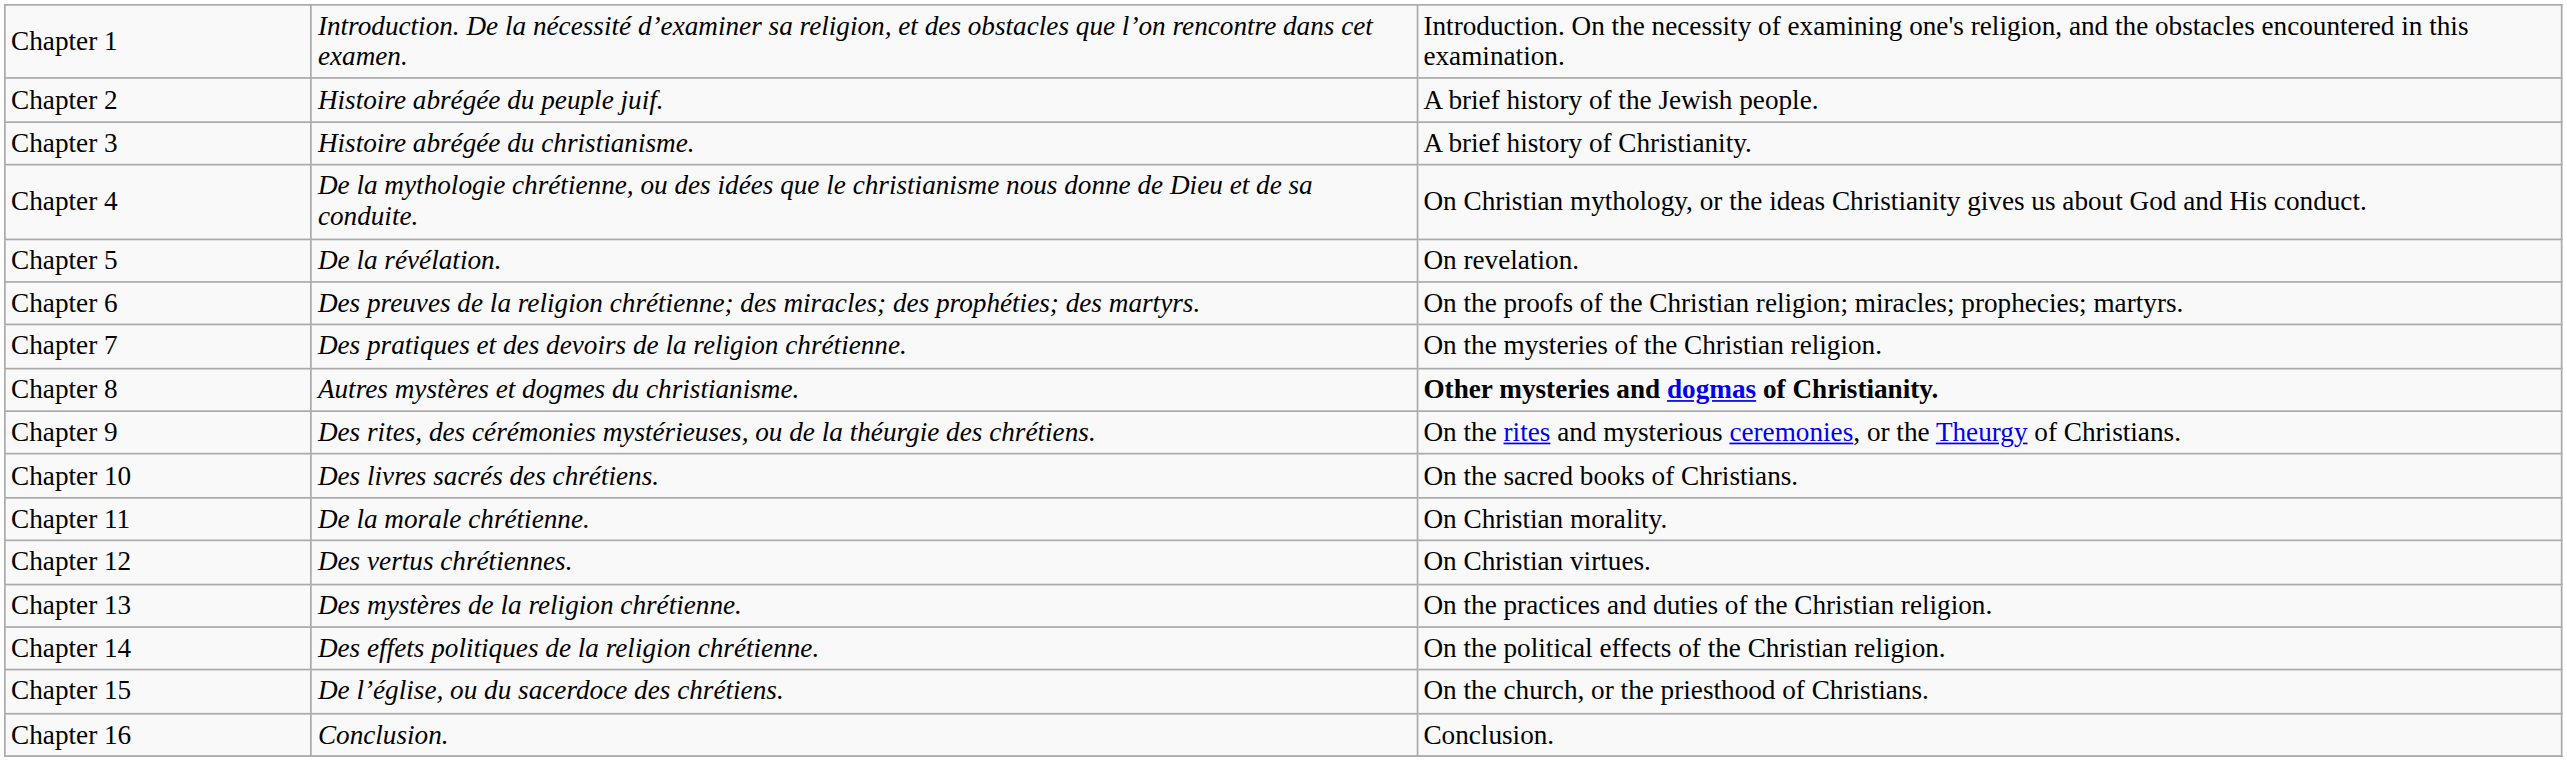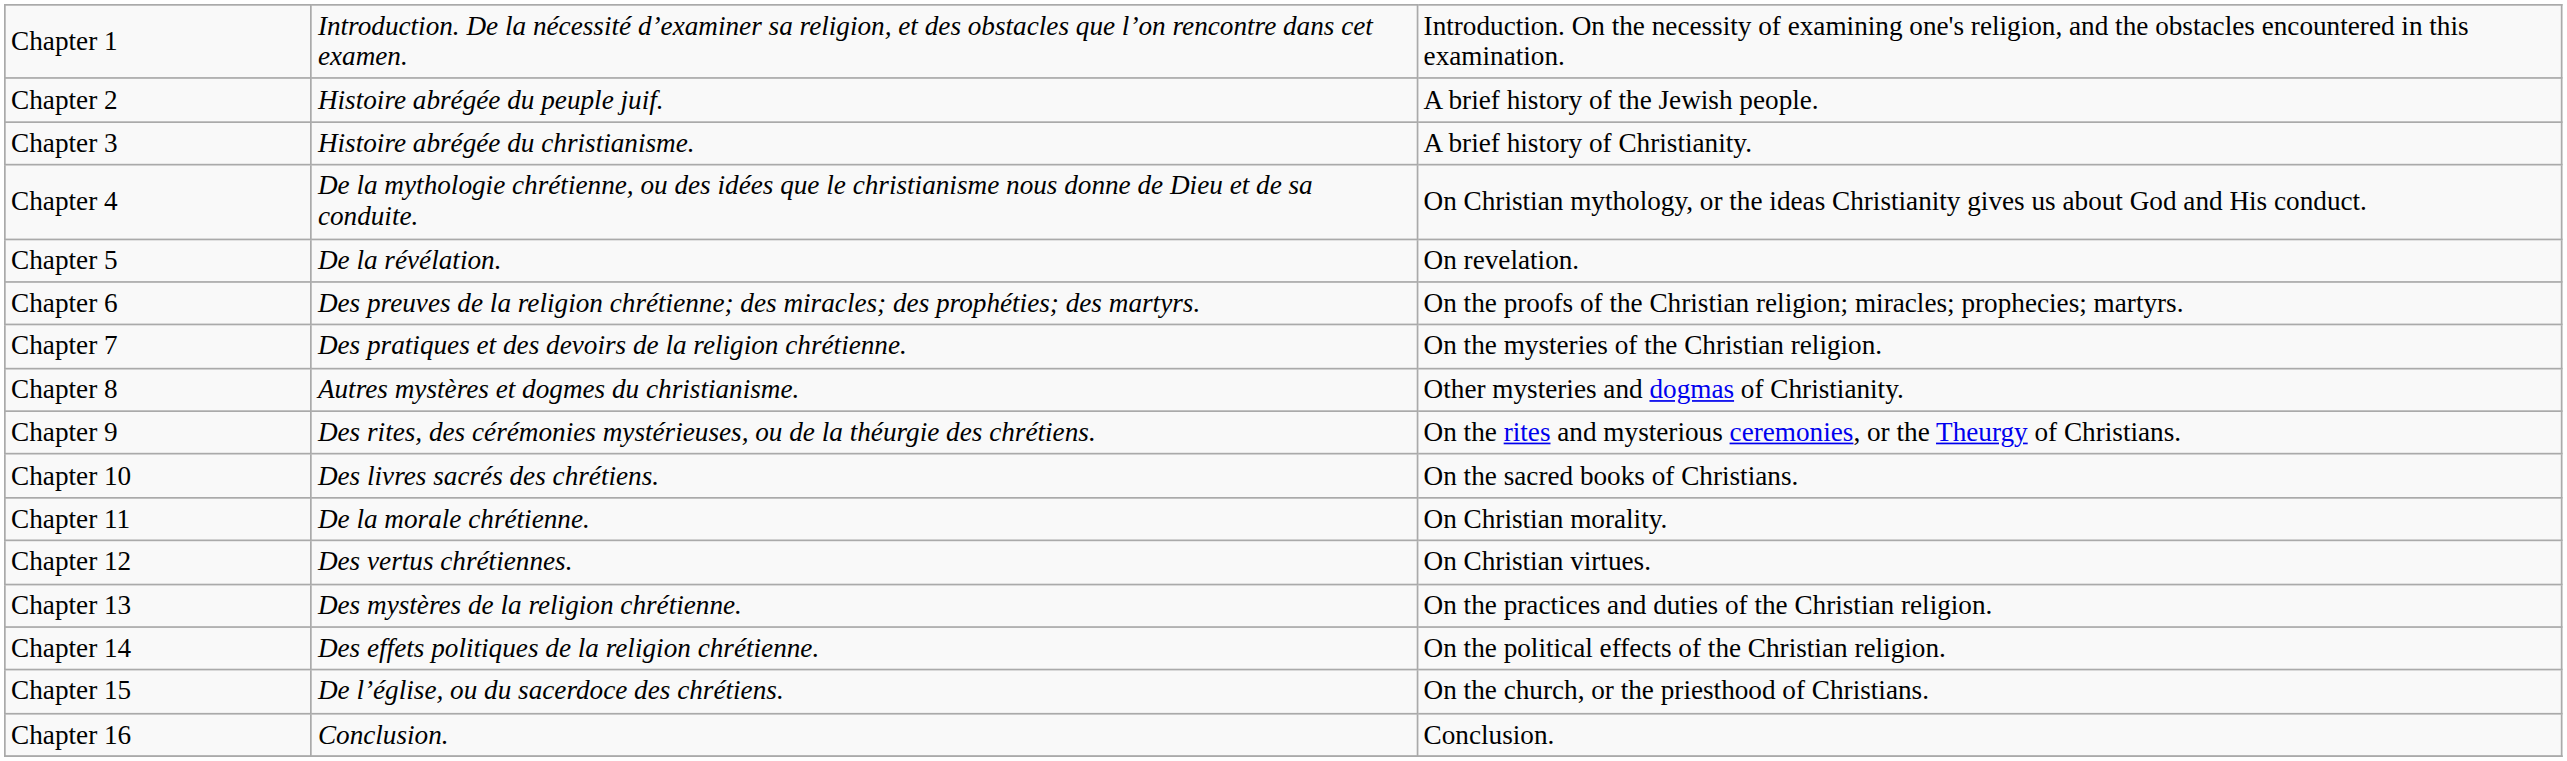(1681, 389) bold -> (1664, 389) normal
